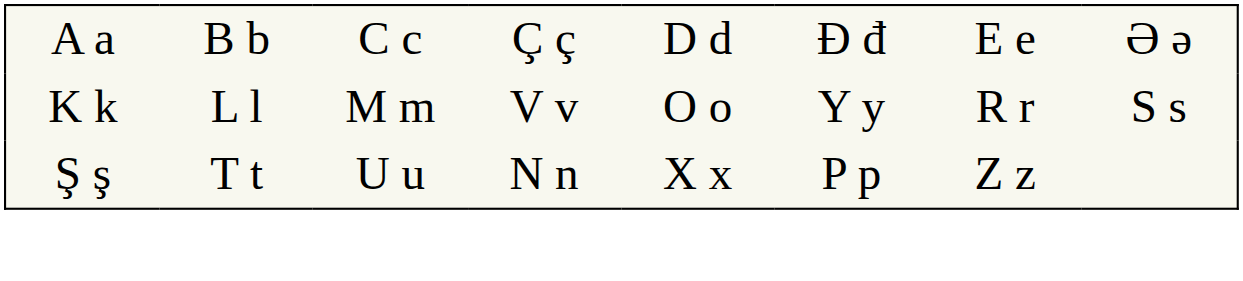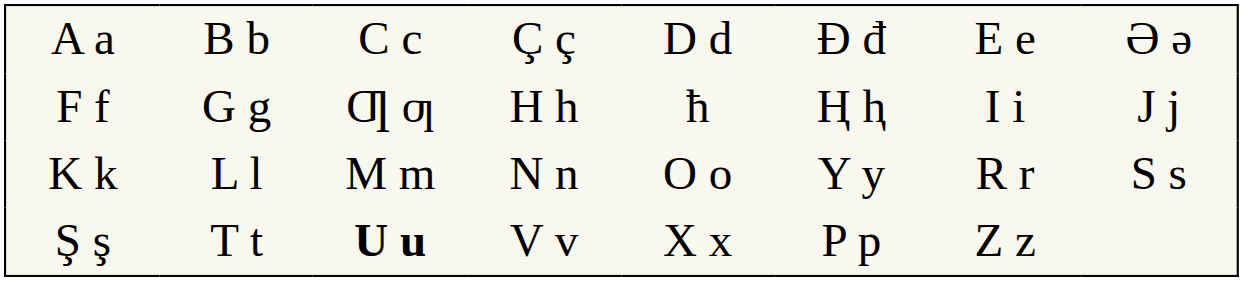+ row: (83, 106)
(544, 106) V v -> (544, 173) N n
(390, 173) normal -> (390, 240) bold
(544, 173) N n -> (544, 240) V v
